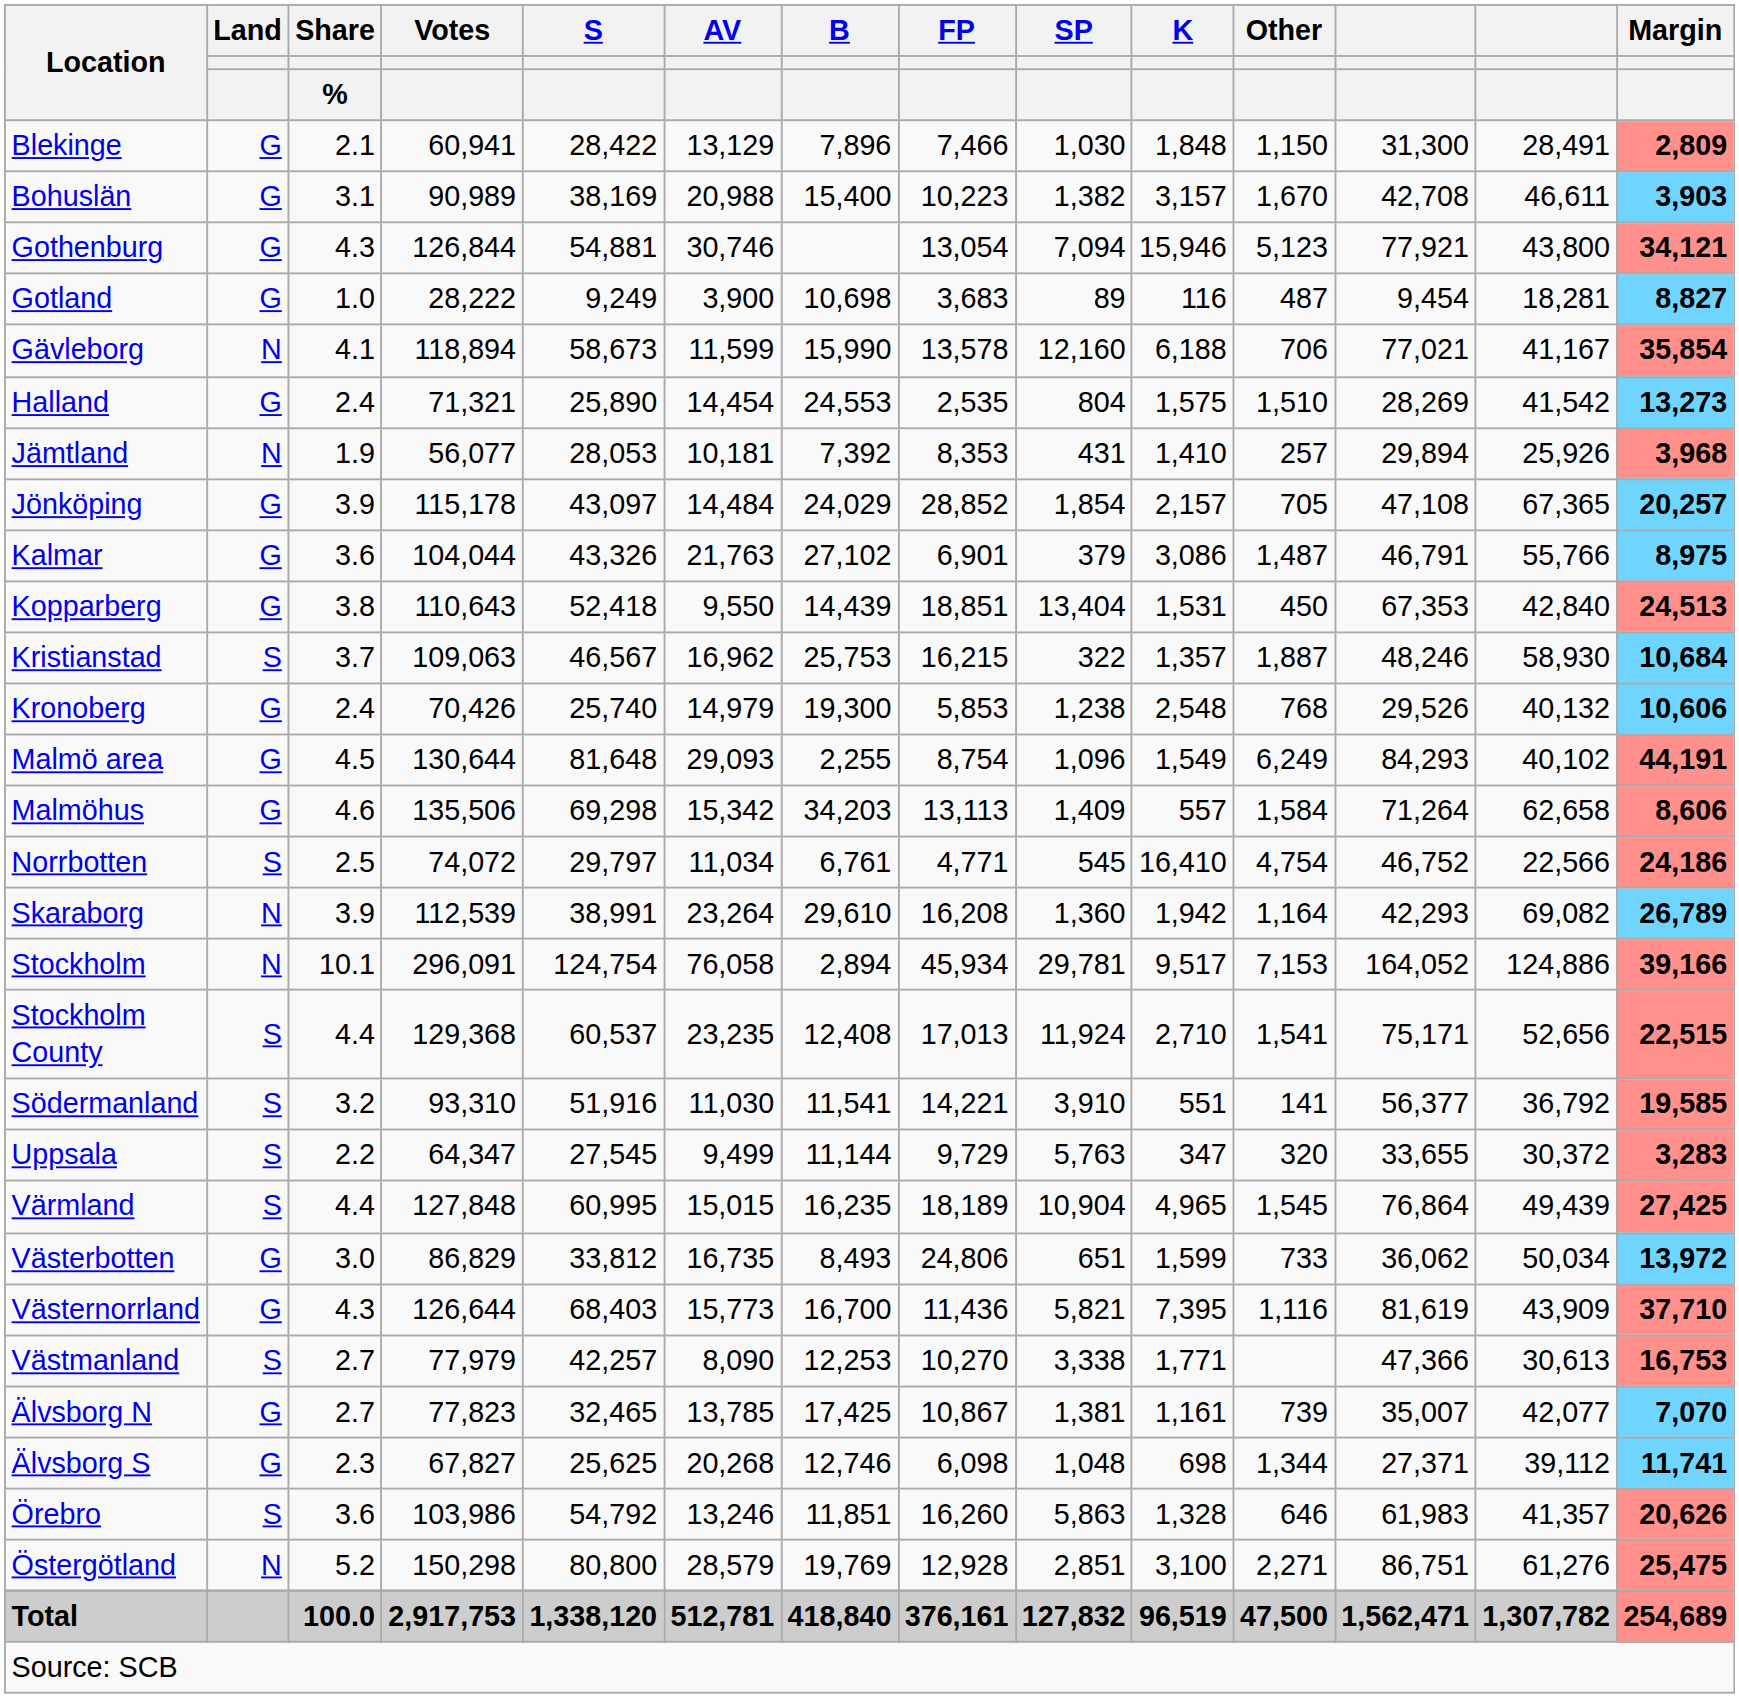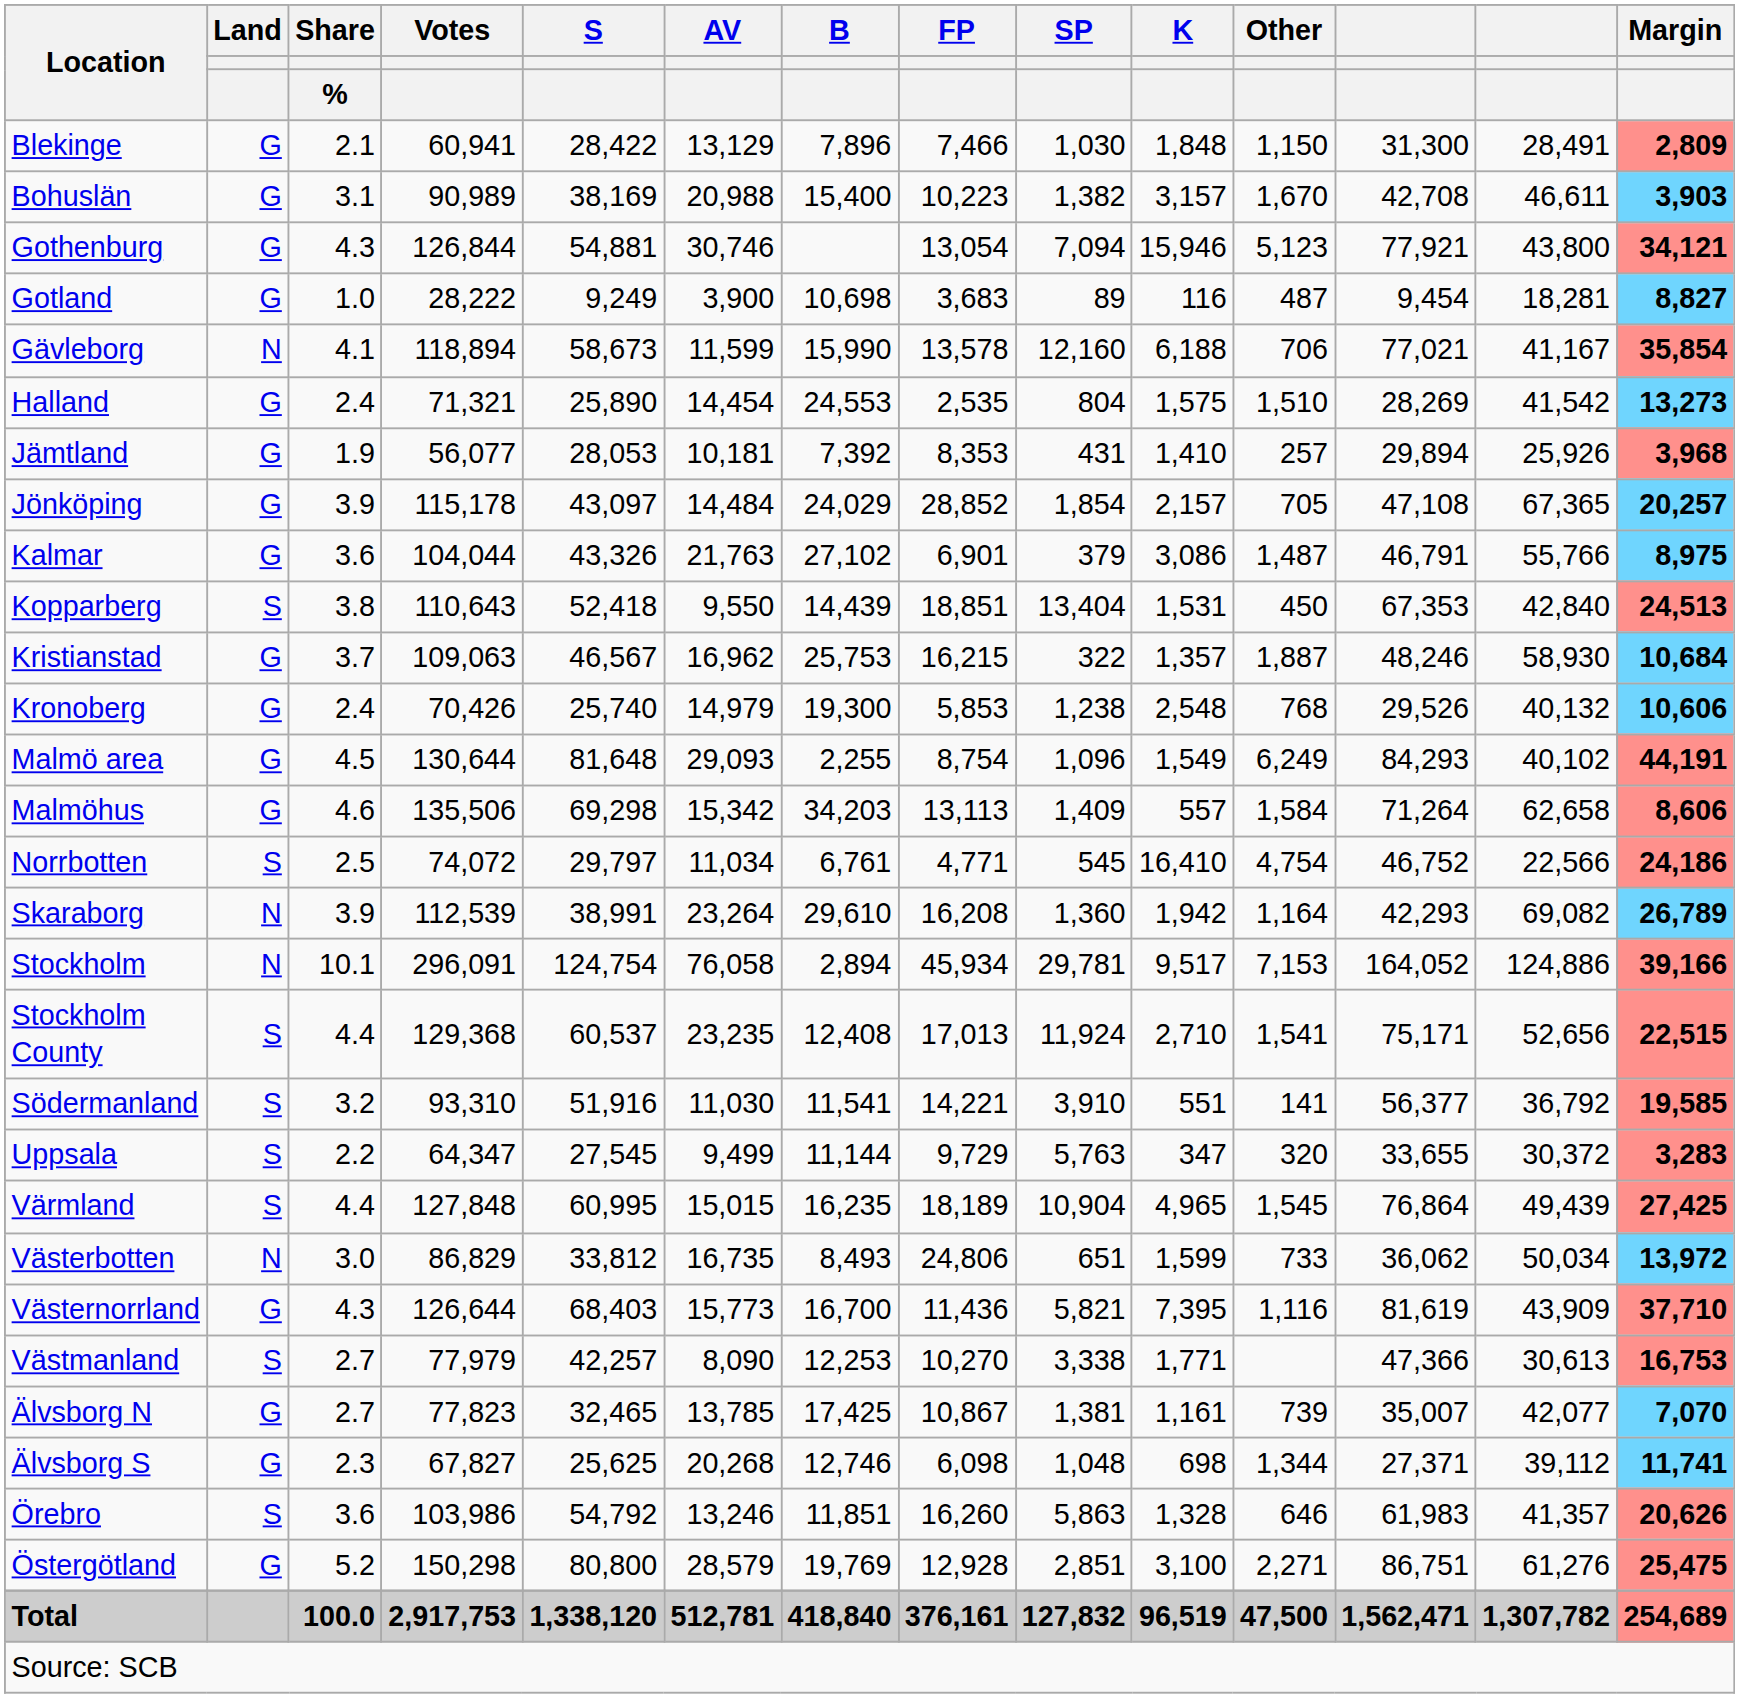(271, 452) N -> (271, 452) G
(271, 606) G -> (272, 606) S
(272, 657) S -> (271, 657) G
(271, 1257) G -> (271, 1257) N
(271, 1564) N -> (271, 1564) G
